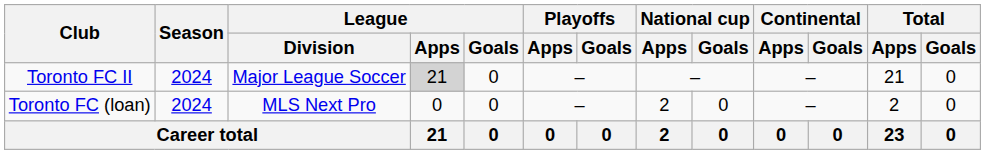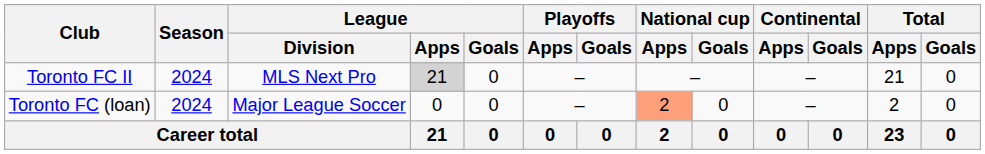(319, 76) Major League Soccer -> (319, 76) MLS Next Pro
(319, 105) MLS Next Pro -> (319, 105) Major League Soccer
(664, 105) no background -> (664, 105) lightsalmon background
